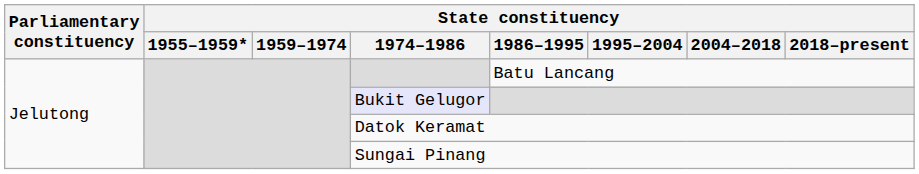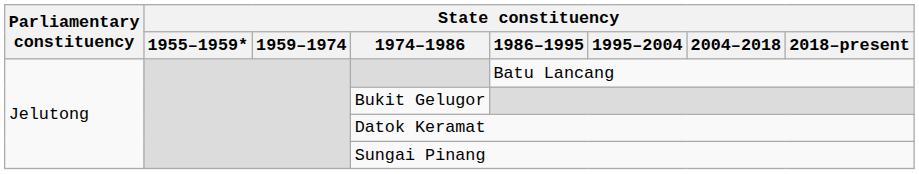(420, 100) lavender background -> (420, 100) no background
